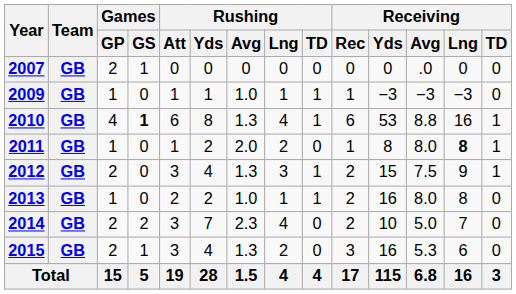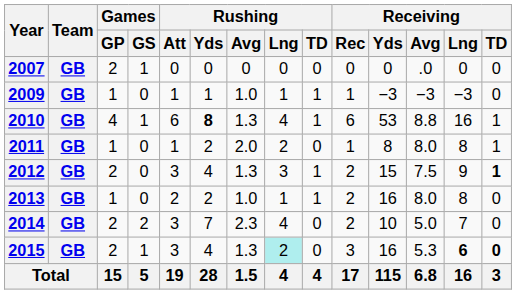(144, 120) bold -> (144, 120) normal
(208, 120) normal -> (208, 120) bold
(463, 146) bold -> (463, 146) normal
(496, 172) normal -> (496, 172) bold
(284, 250) no background -> (284, 250) paleturquoise background
(463, 250) normal -> (463, 250) bold
(496, 250) normal -> (496, 250) bold
